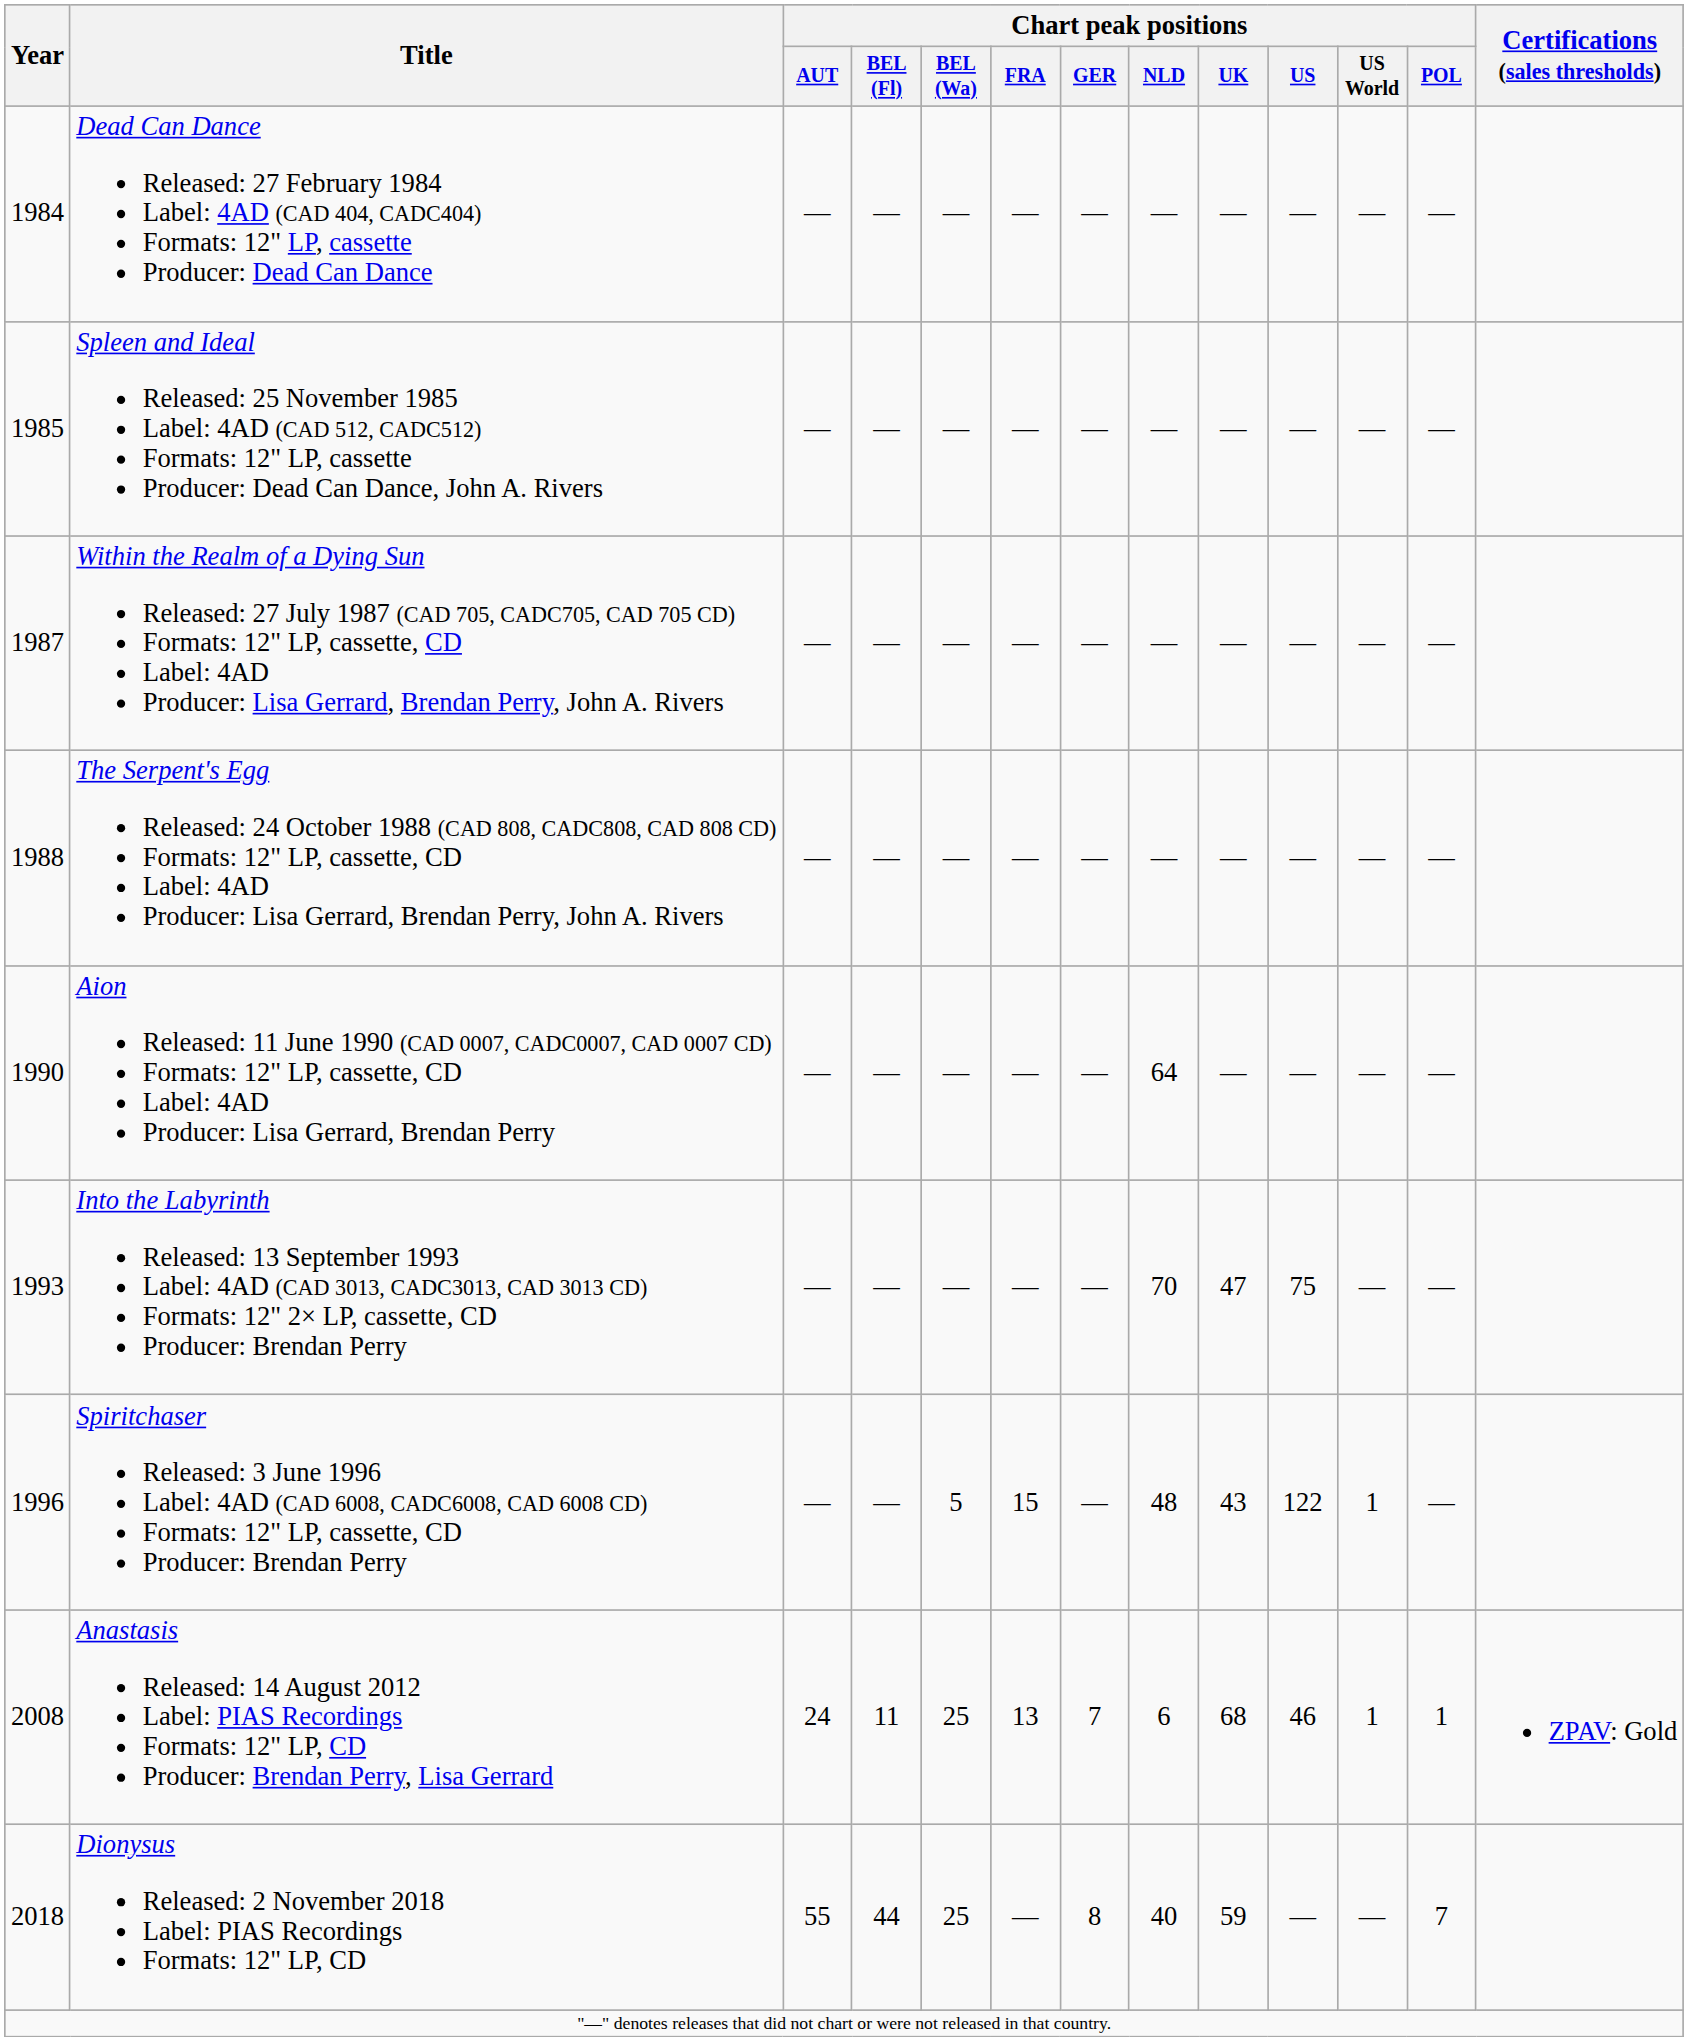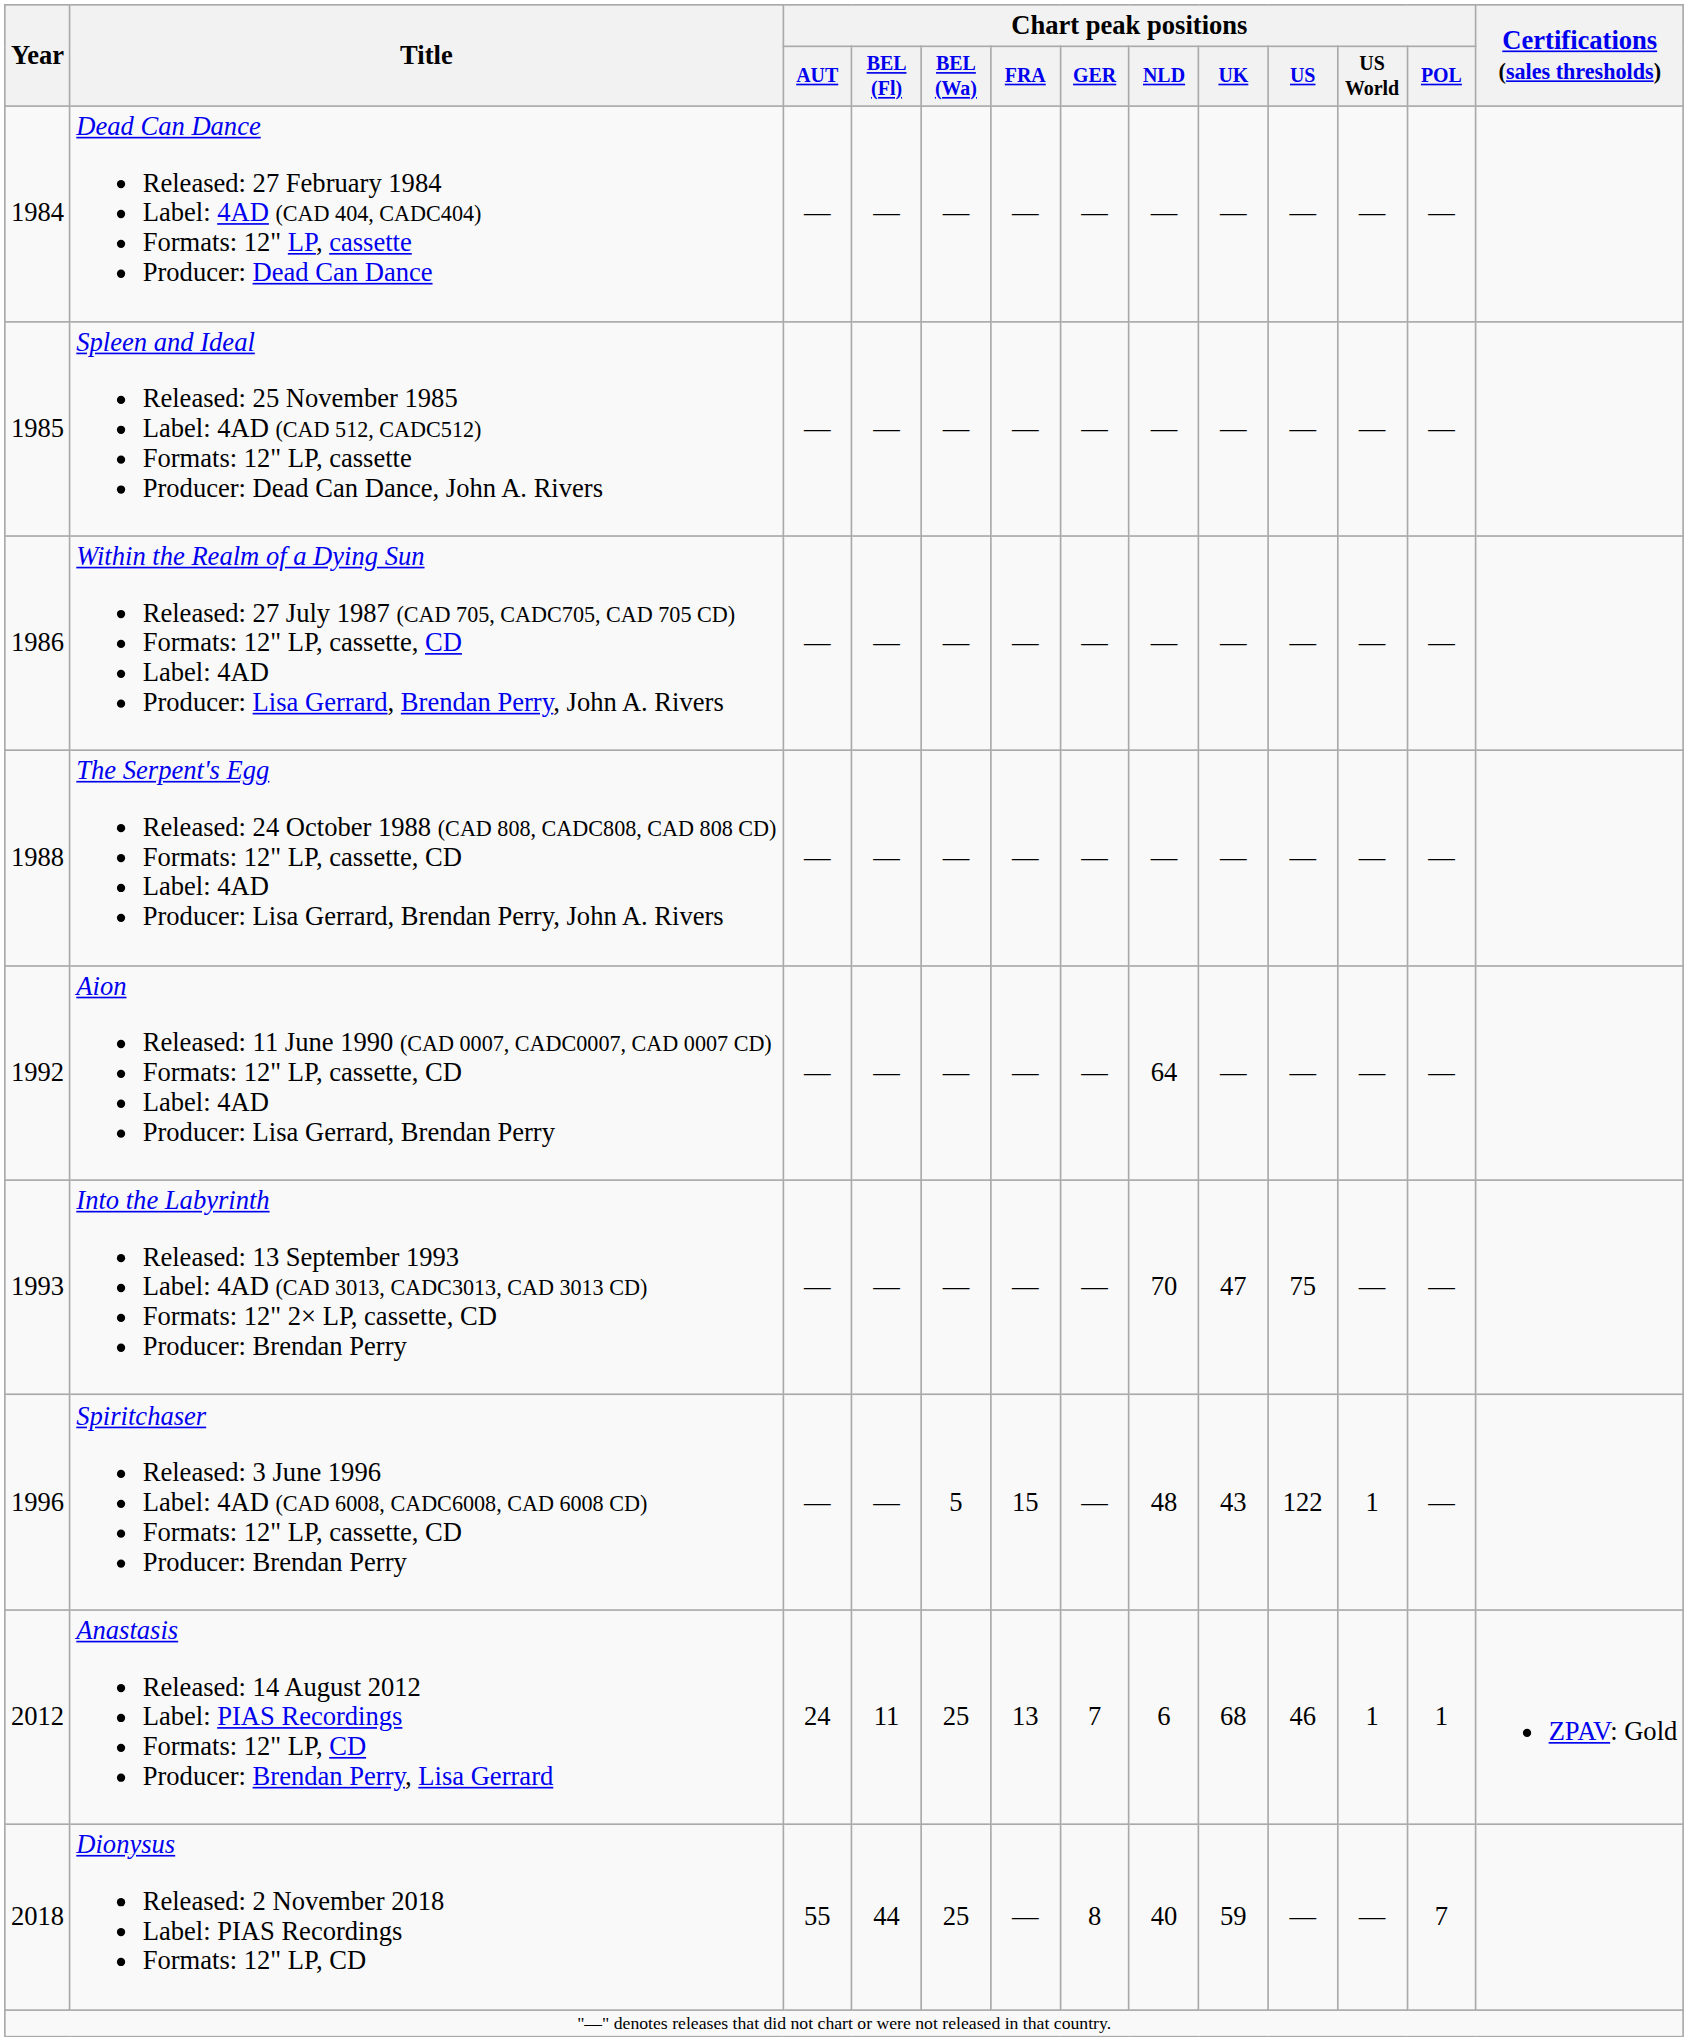(38, 642) 1987 -> (38, 642) 1986
(38, 1072) 1990 -> (38, 1072) 1992
(38, 1716) 2008 -> (38, 1716) 2012
